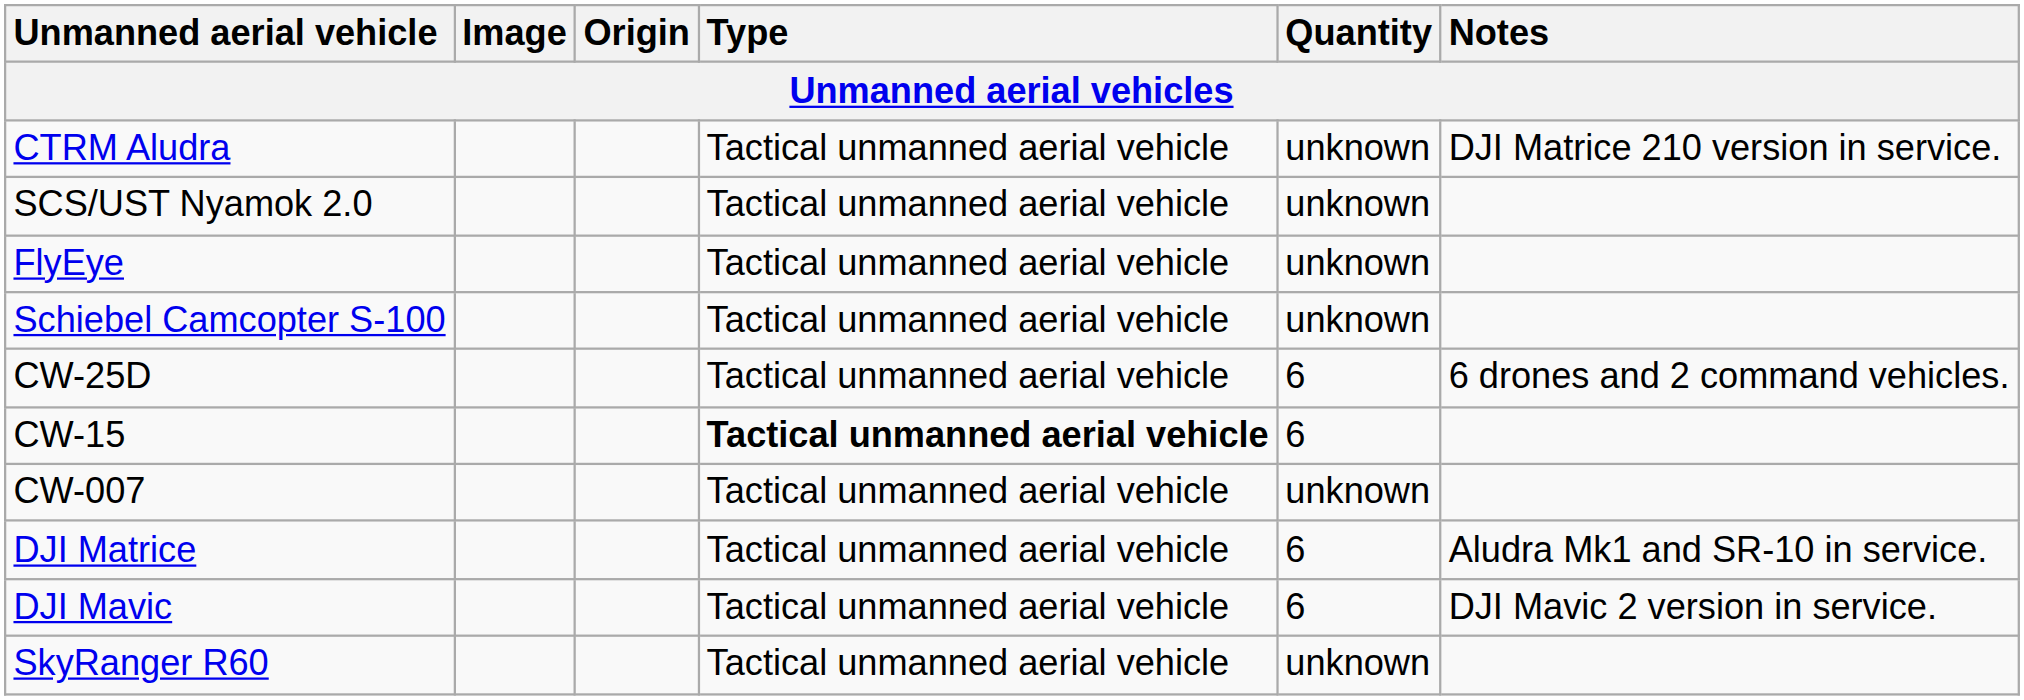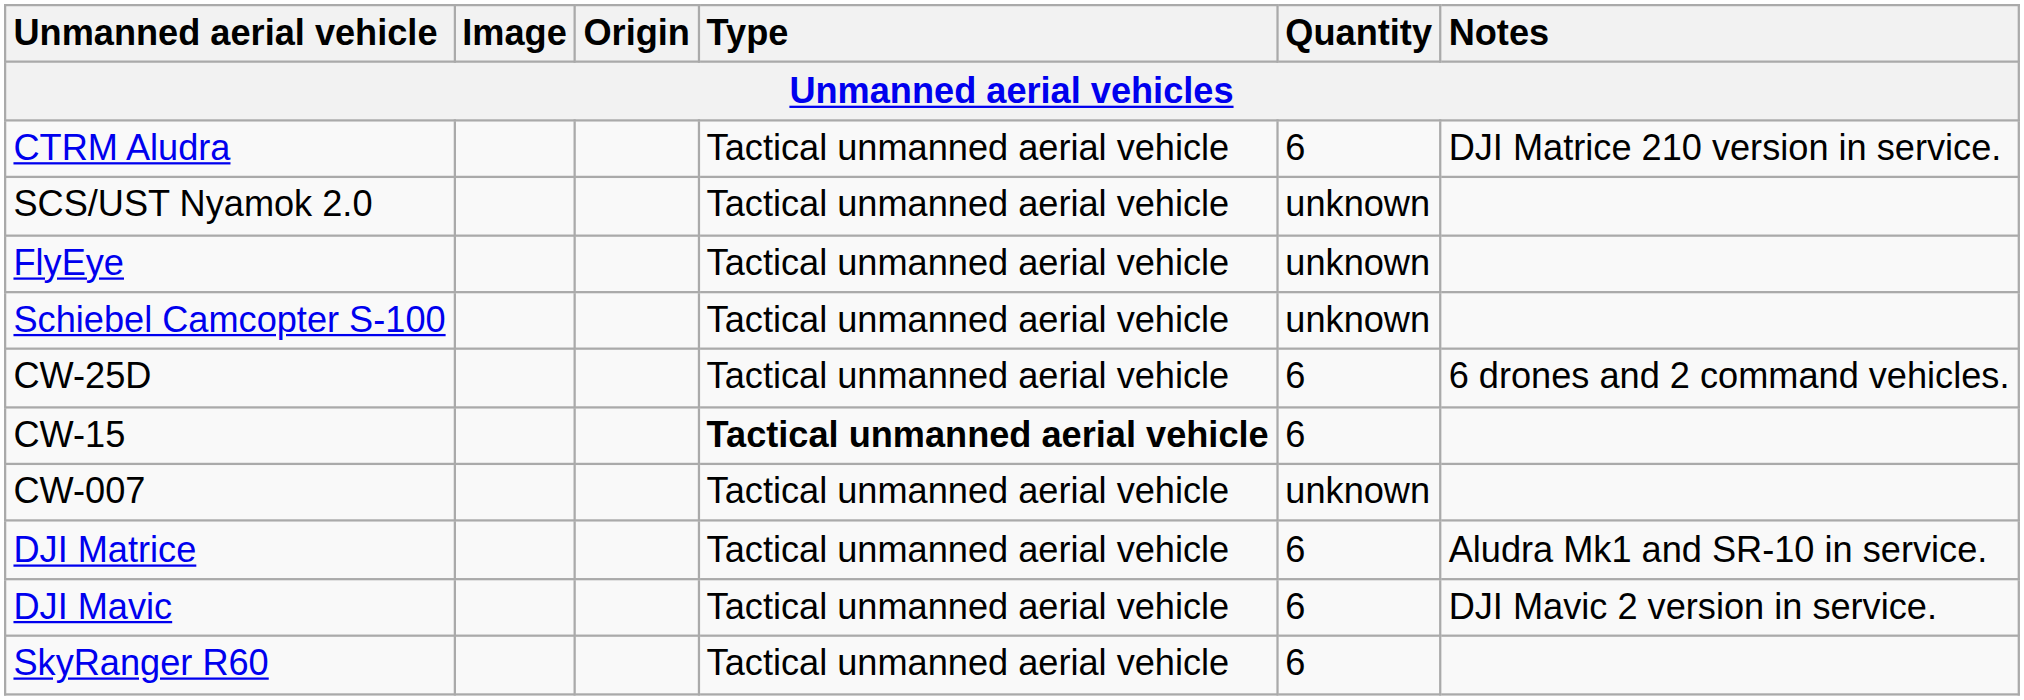(1358, 147) unknown -> (1295, 147) 6
(1358, 663) unknown -> (1295, 663) 6
